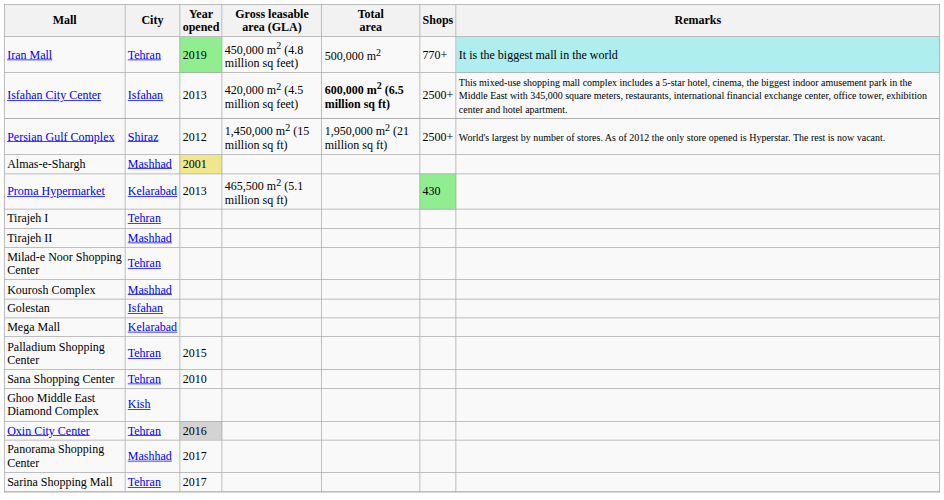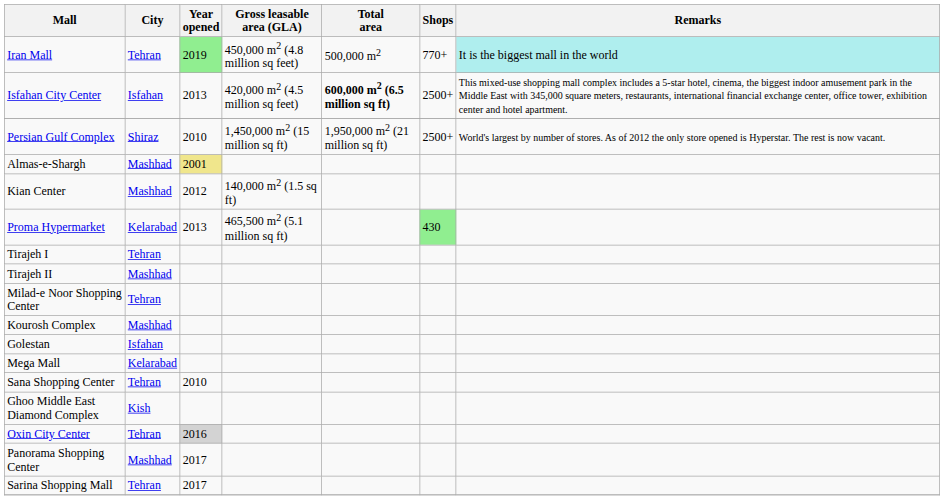(195, 136) 2012 -> (195, 136) 2010
+ row: (36, 191)
- row: (56, 353)
